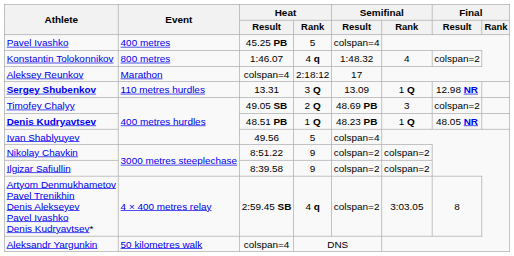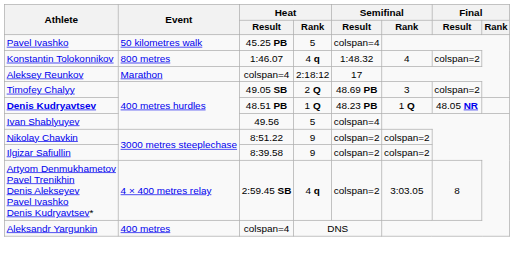(145, 43) 400 metres -> (161, 43) 50 kilometres walk
- row: (51, 90)
(161, 244) 50 kilometres walk -> (145, 229) 400 metres
